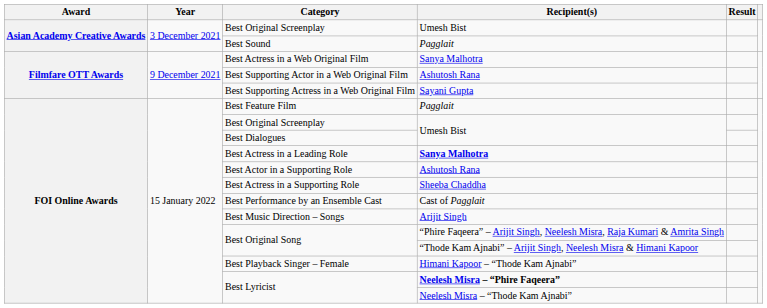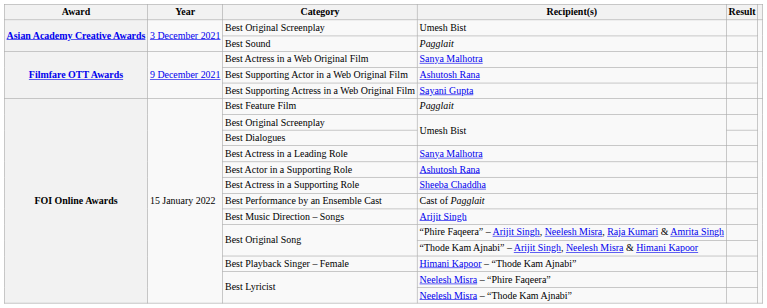(454, 153) bold -> (451, 153) normal
(490, 279) bold -> (485, 279) normal
